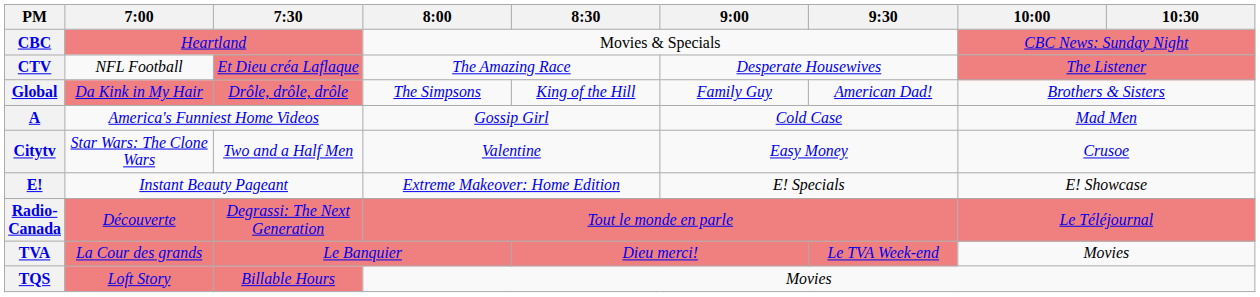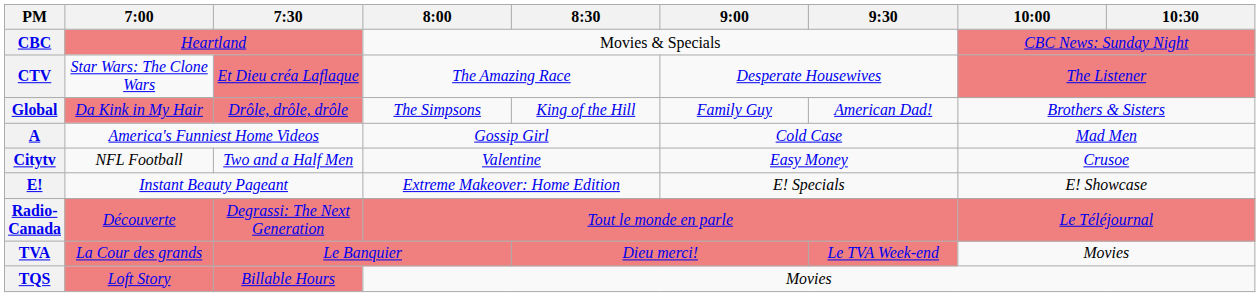(139, 67) NFL Football -> (139, 76) Star Wars: The Clone Wars
(139, 151) Star Wars: The Clone Wars -> (139, 160) NFL Football
